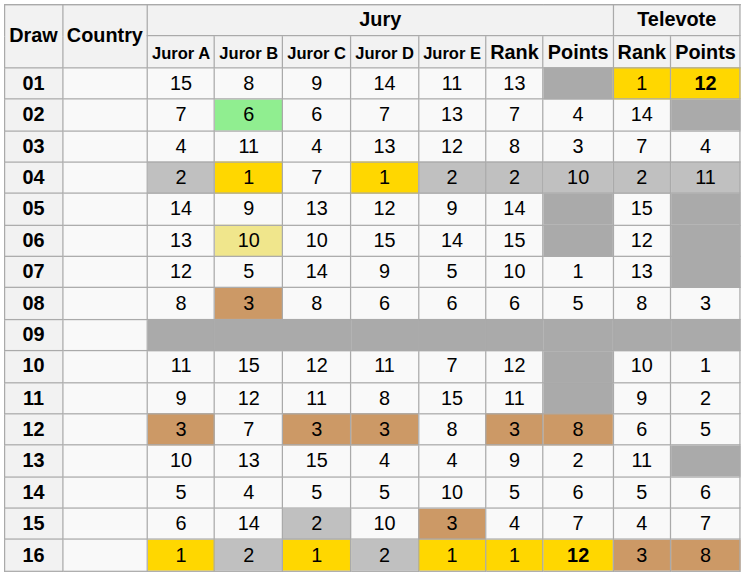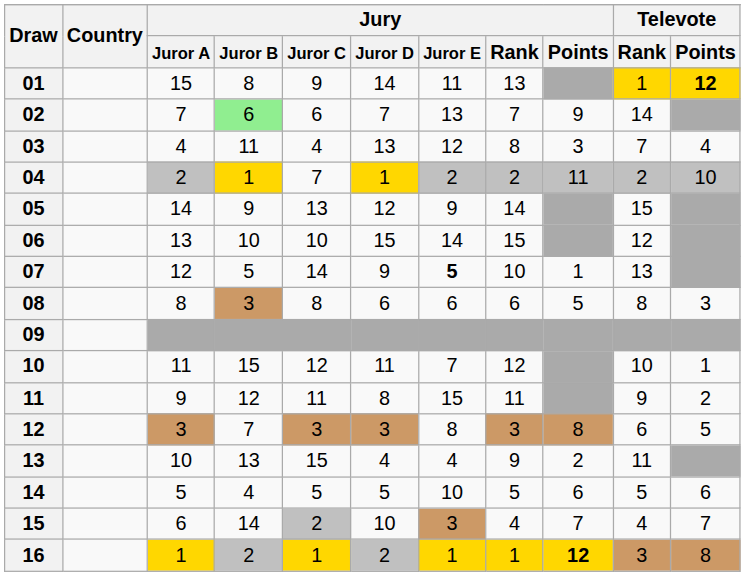(578, 114) 4 -> (578, 114) 9
(578, 177) 10 -> (578, 177) 11
(706, 177) 11 -> (706, 177) 10
(249, 240) khaki background -> (249, 240) no background
(452, 271) normal -> (452, 271) bold
